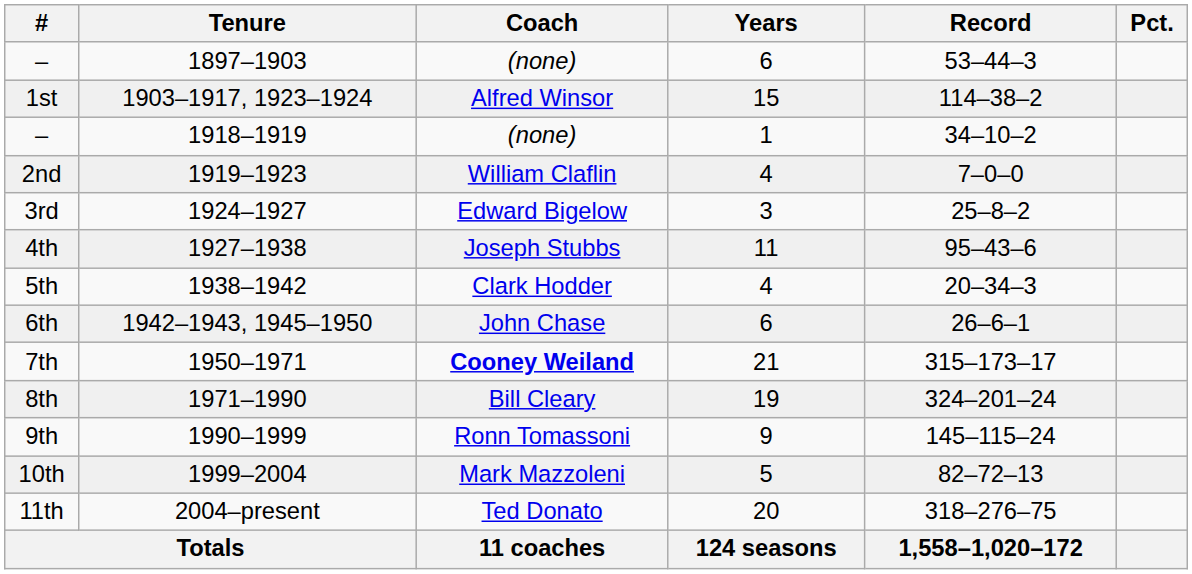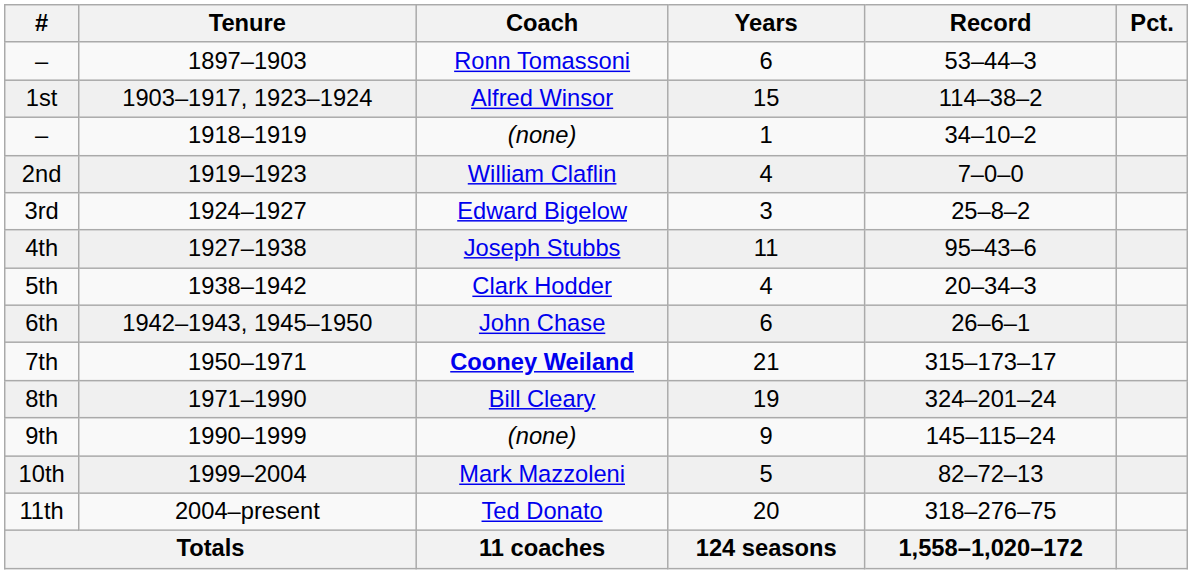(542, 60) (none) -> (542, 60) Ronn Tomassoni
(542, 436) Ronn Tomassoni -> (542, 436) (none)
